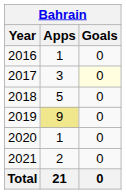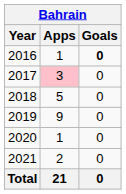(100, 55) normal -> (100, 55) bold
(60, 76) no background -> (60, 76) pink background
(100, 76) lightyellow background -> (100, 76) no background
(60, 117) khaki background -> (60, 117) no background
